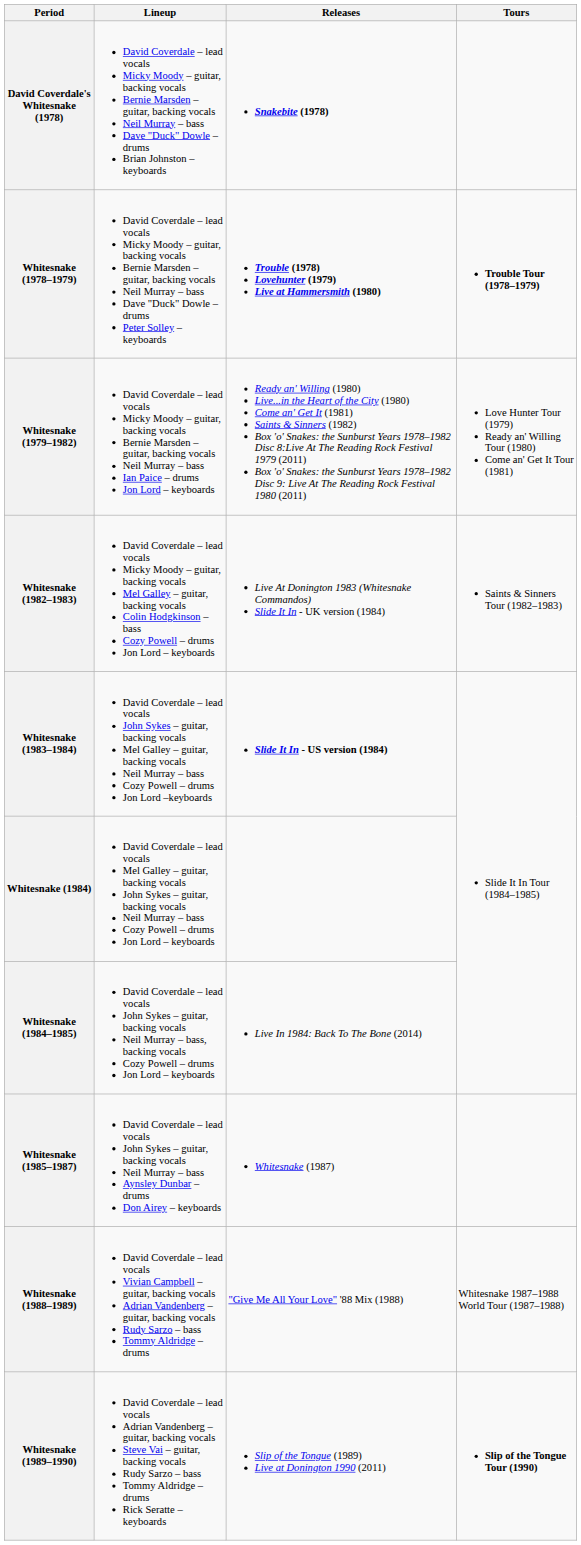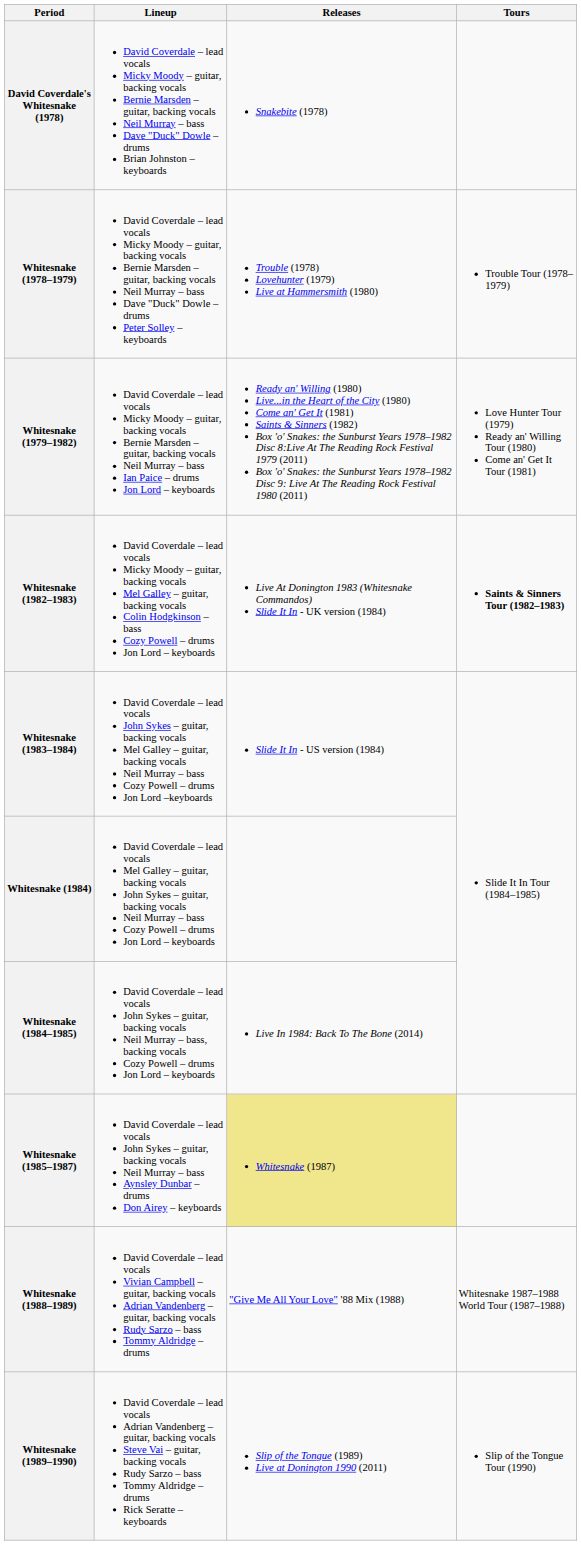(341, 111) bold -> (342, 111) normal
(341, 280) bold -> (342, 280) normal
(516, 280) bold -> (516, 280) normal
(516, 599) normal -> (516, 599) bold
(341, 750) bold -> (342, 750) normal
(341, 1166) no background -> (342, 1166) khaki background
(516, 1462) bold -> (516, 1462) normal
